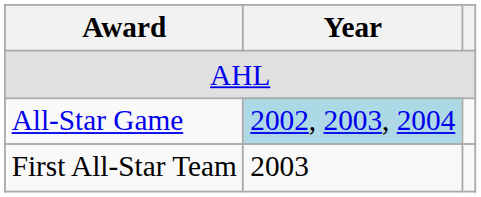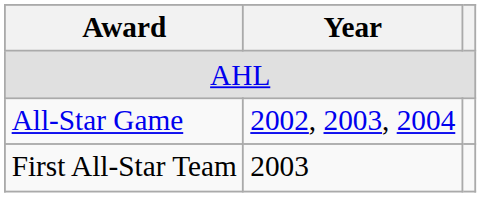(353, 120) lightblue background -> (353, 120) no background
